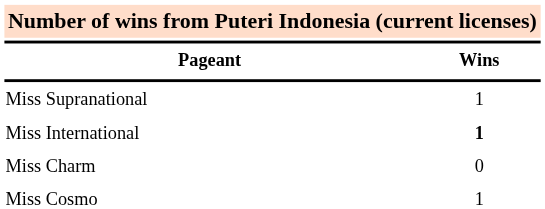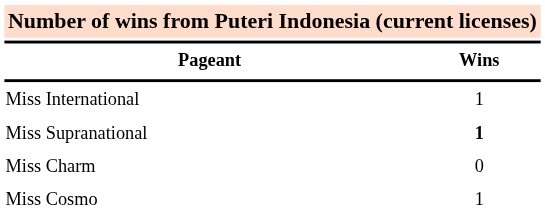(76, 100) Miss Supranational -> (72, 100) Miss International
(72, 133) Miss International -> (76, 133) Miss Supranational
